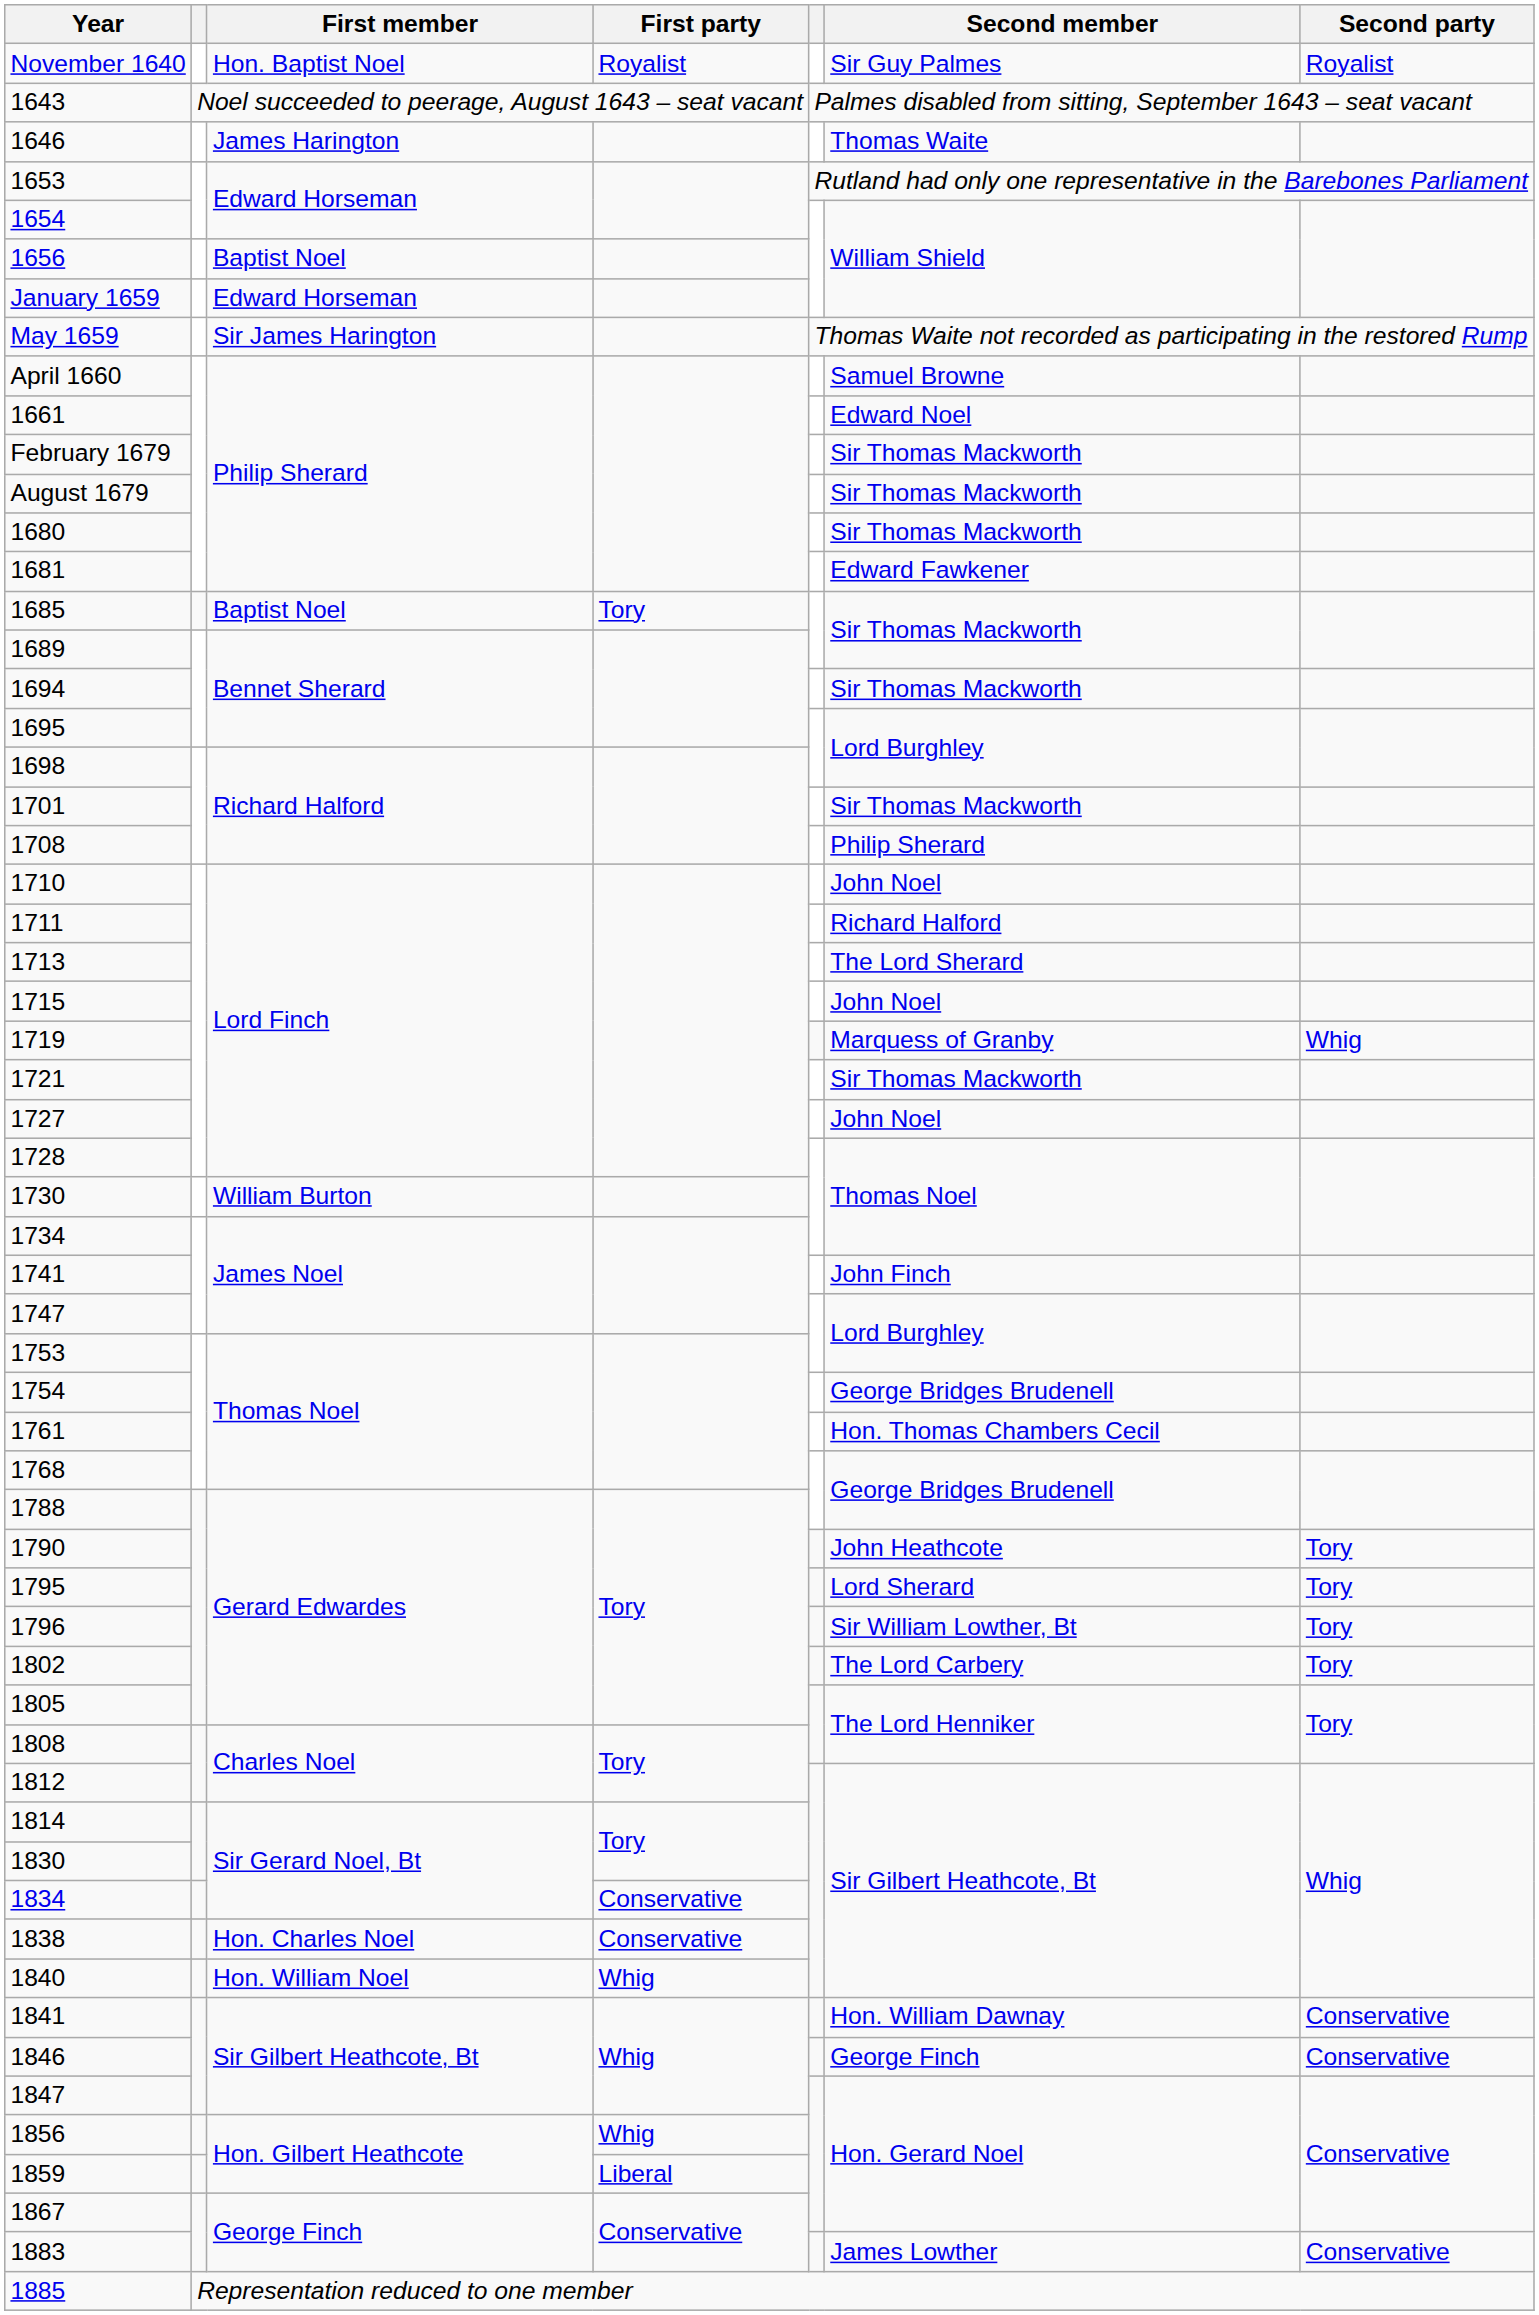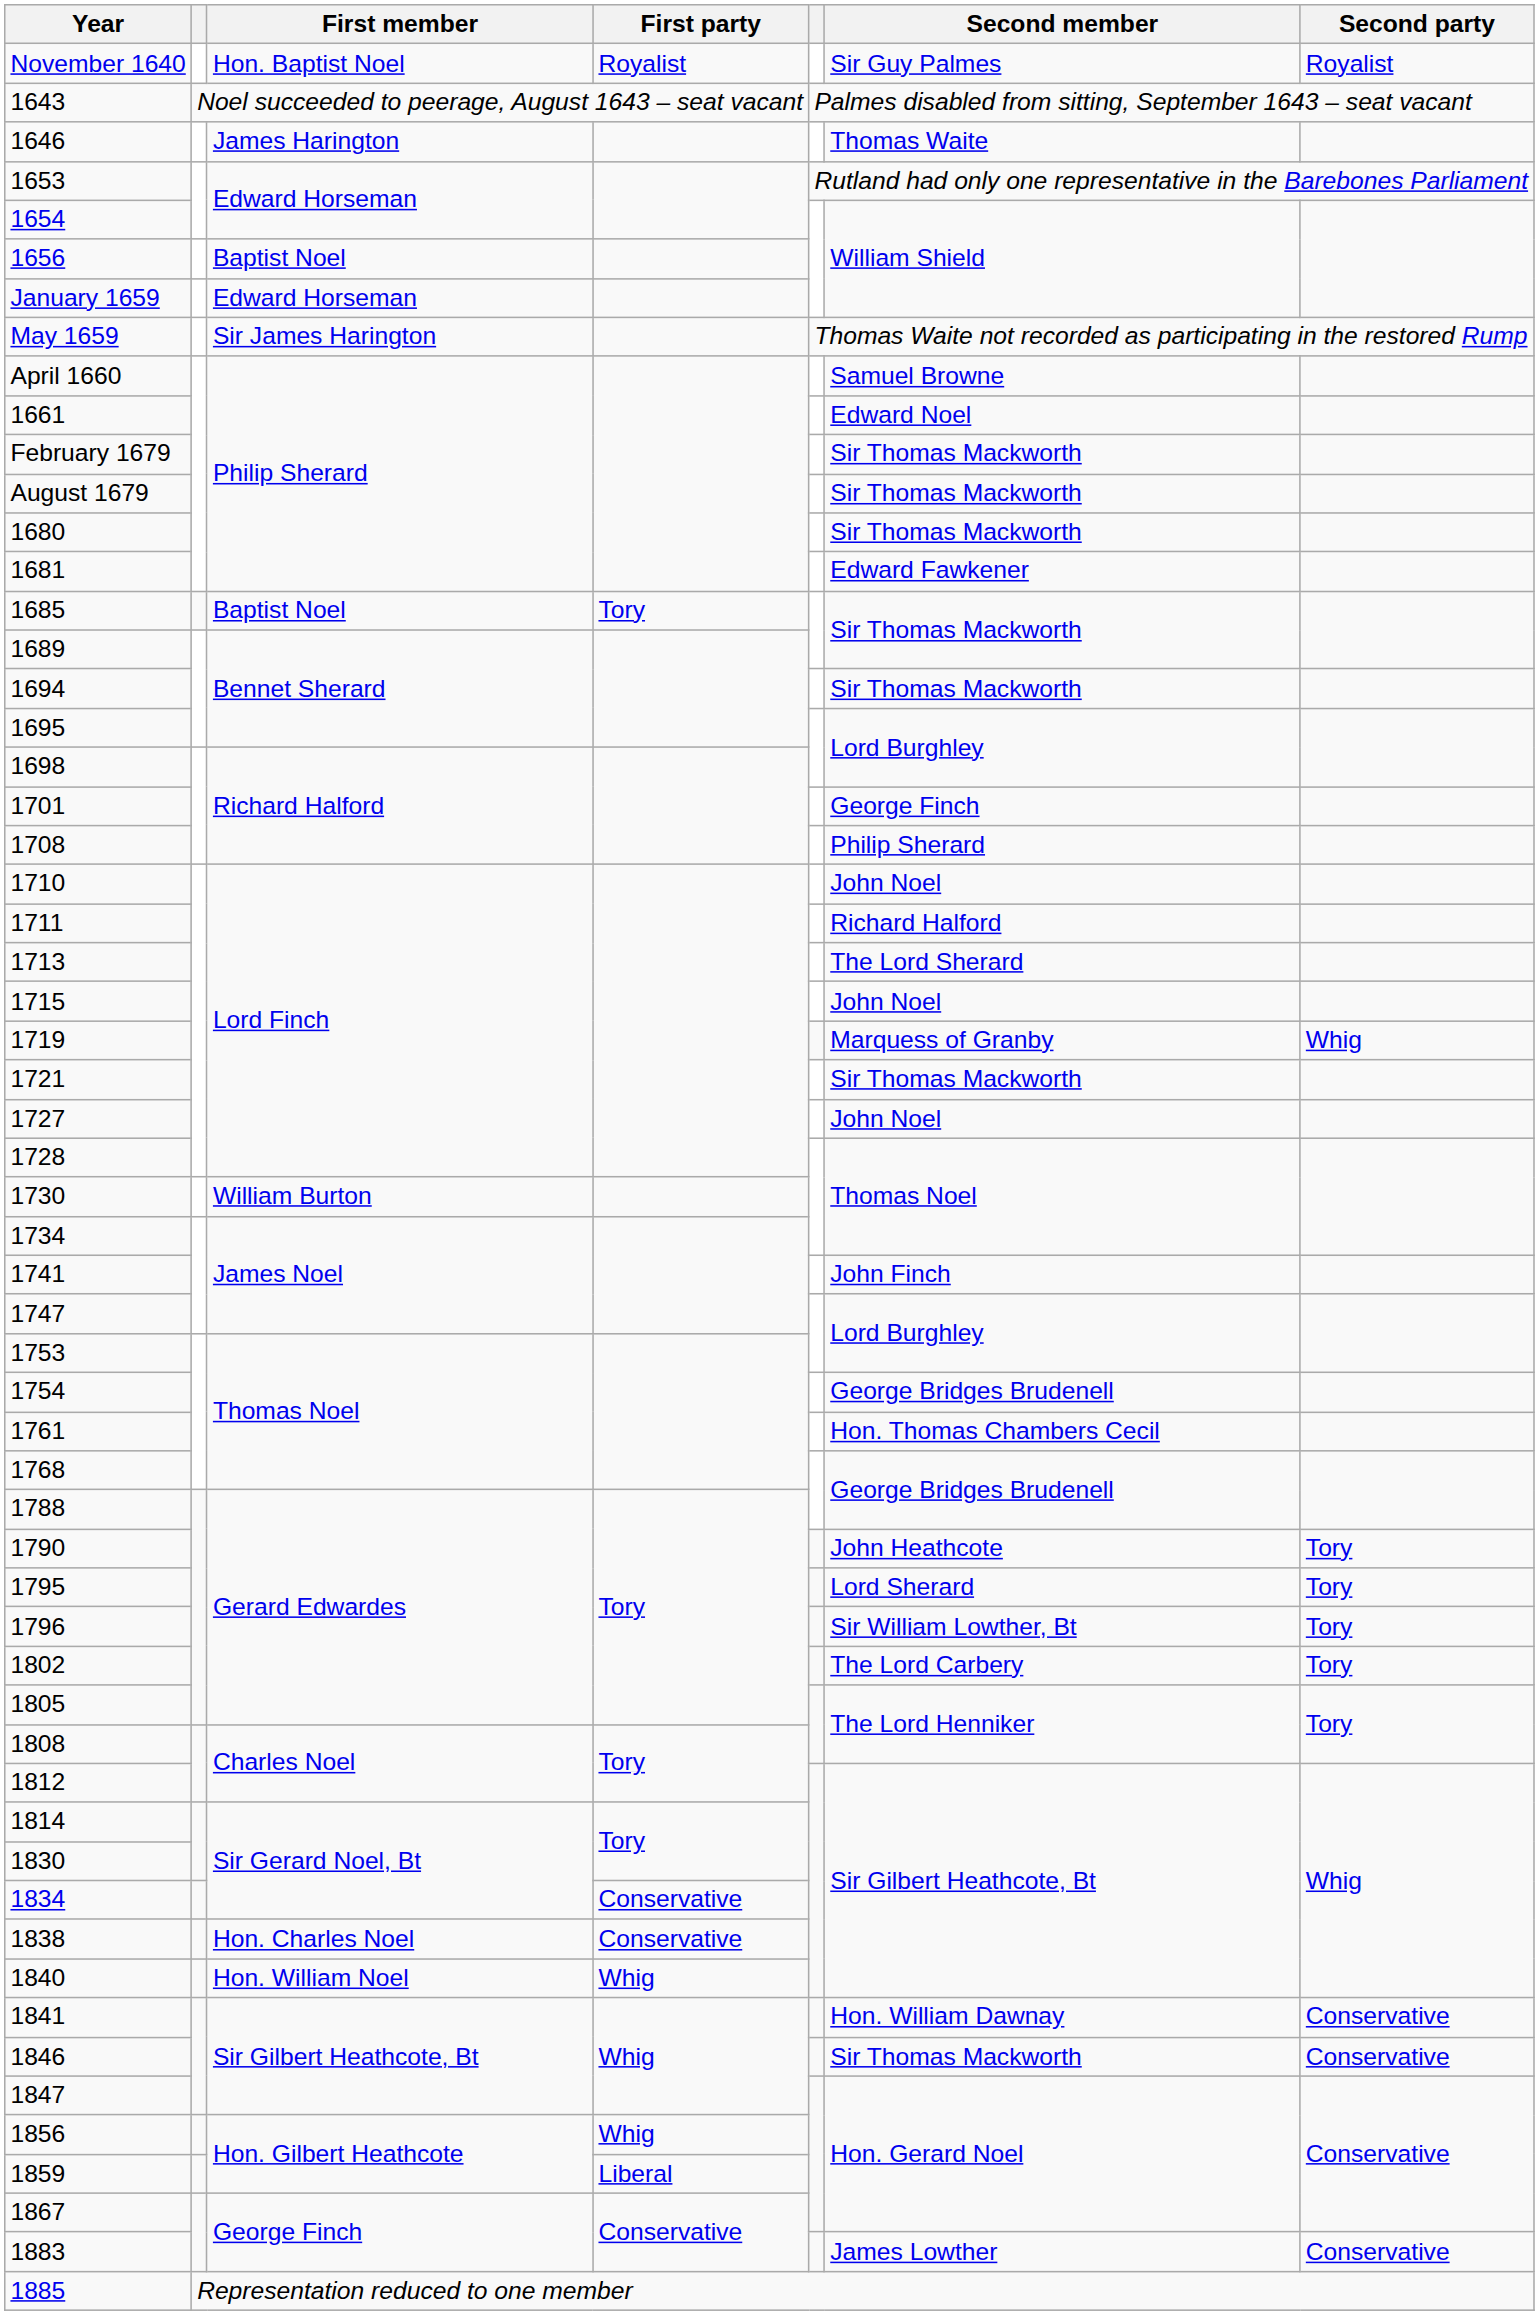(956, 805) Sir Thomas Mackworth -> (905, 805) George Finch
(905, 2056) George Finch -> (956, 2056) Sir Thomas Mackworth
